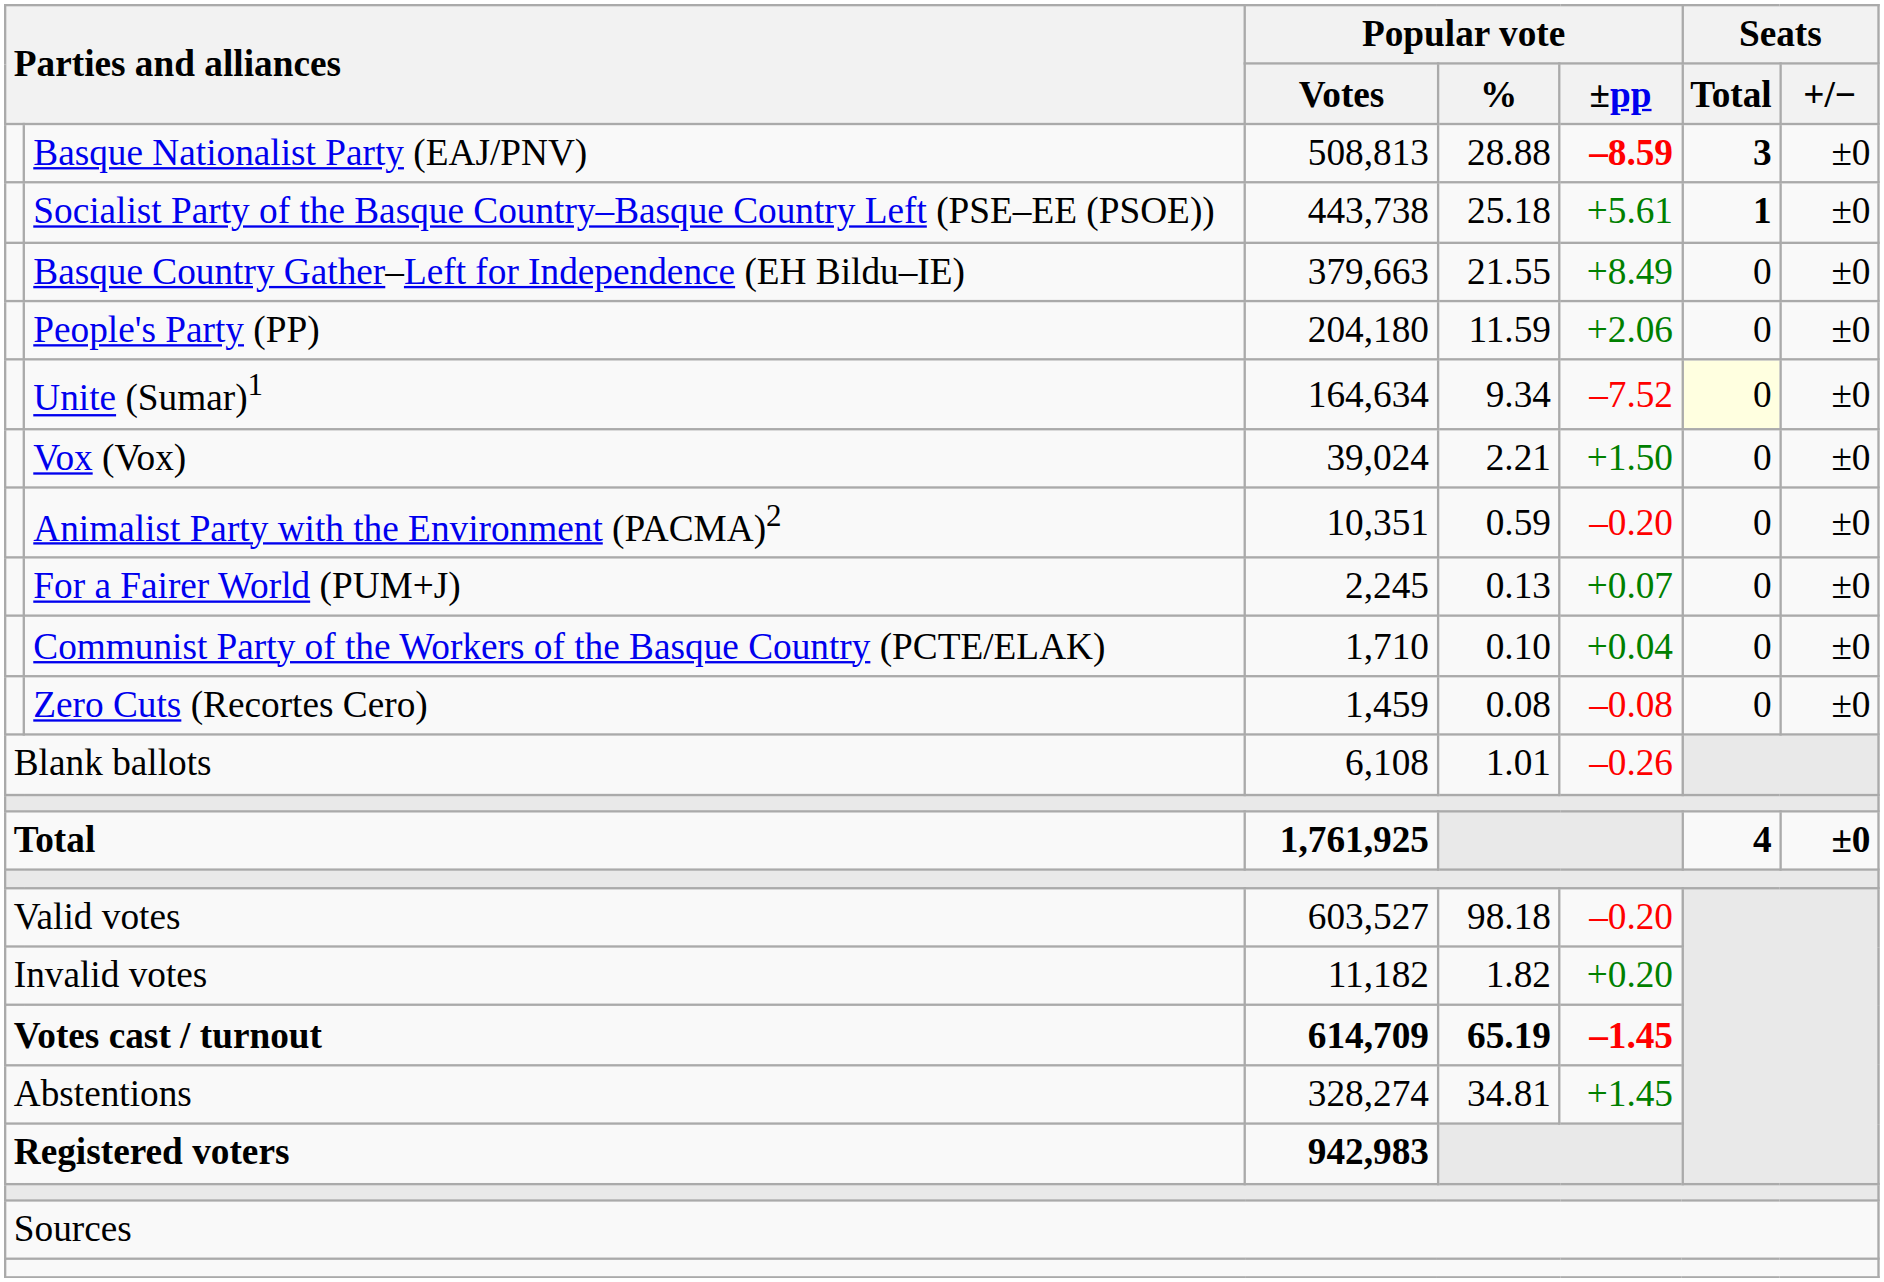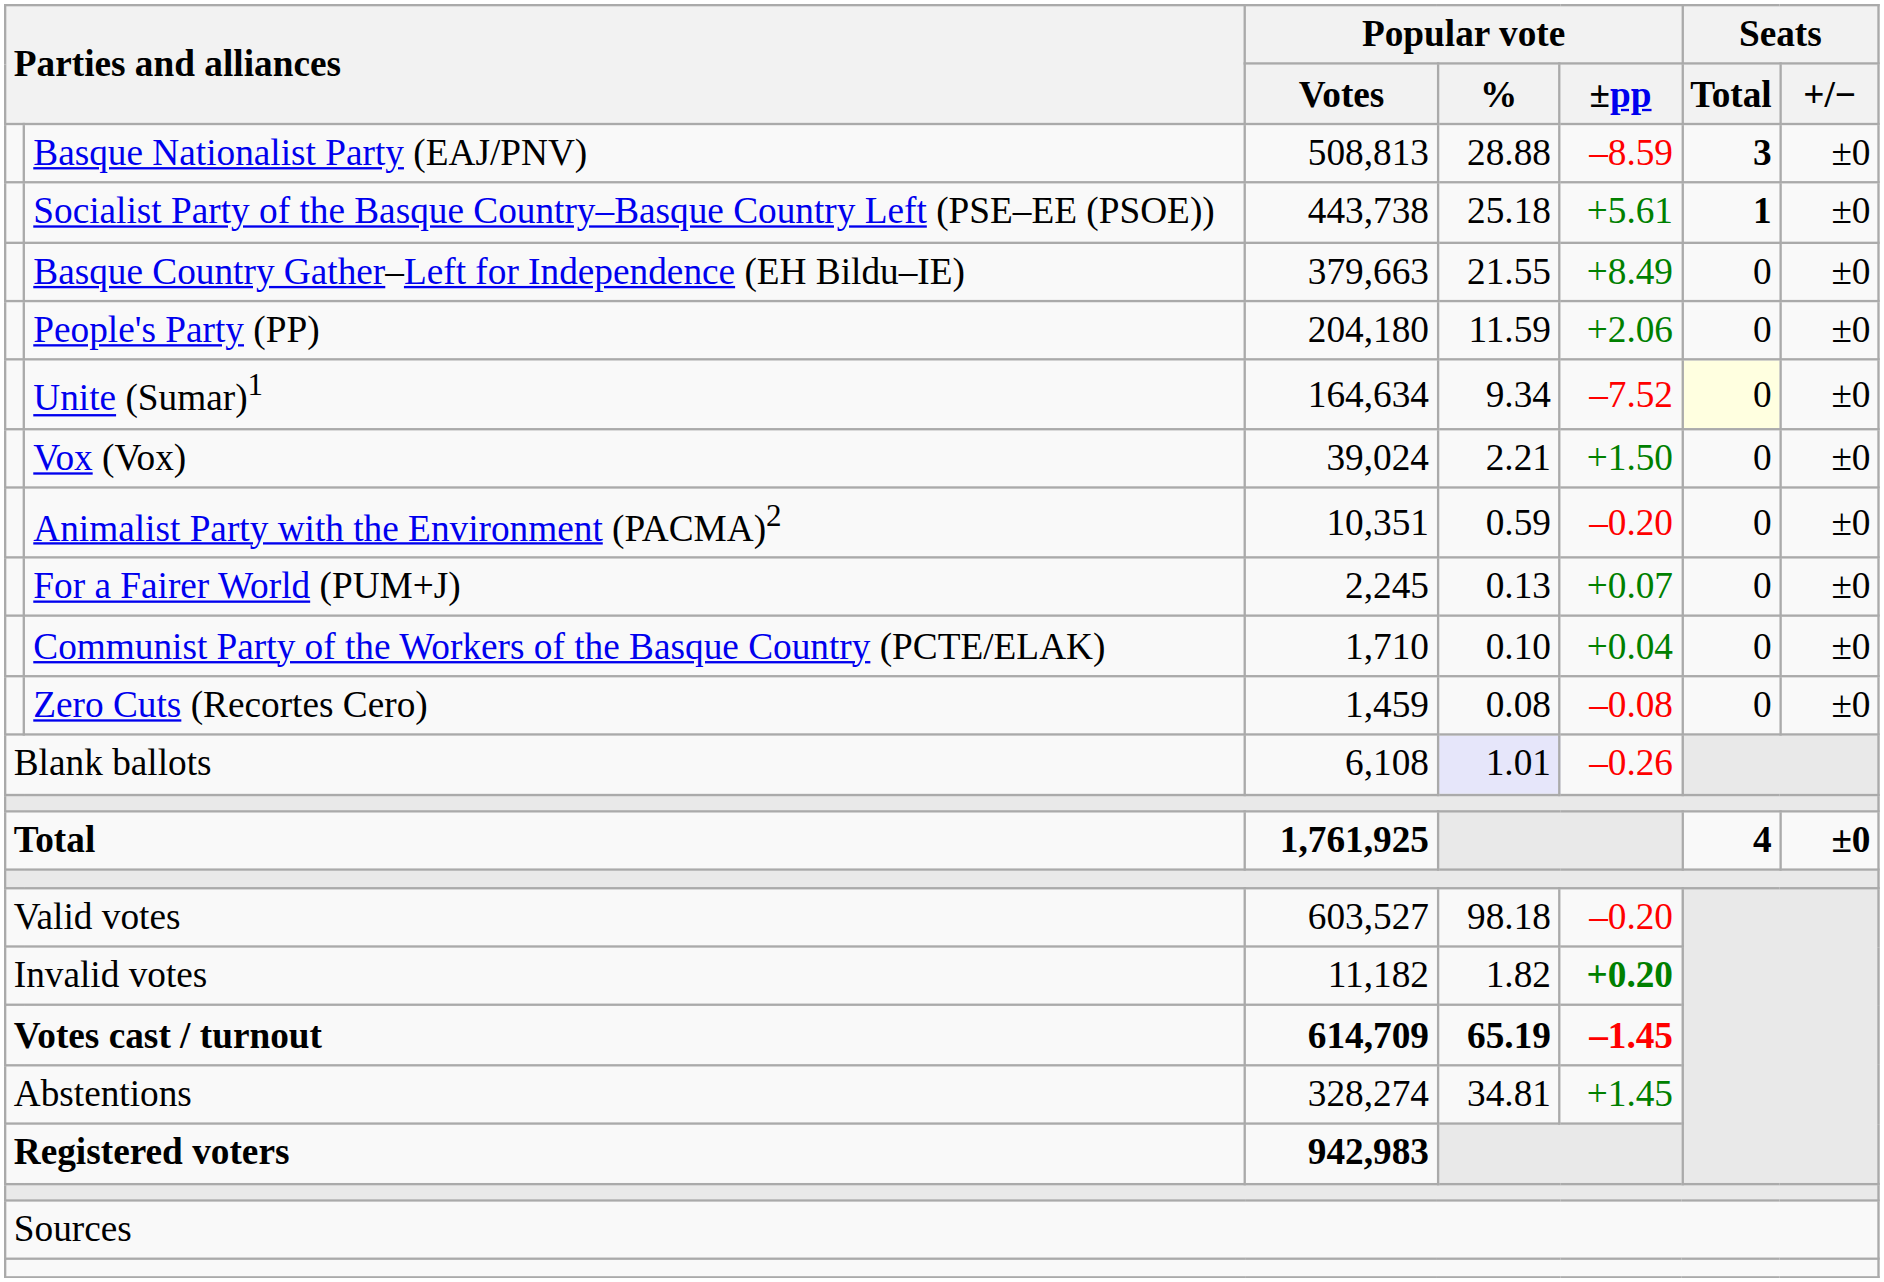(1631, 152) bold -> (1631, 152) normal
(1518, 763) no background -> (1518, 763) lavender background
(1630, 975) normal -> (1630, 975) bold
